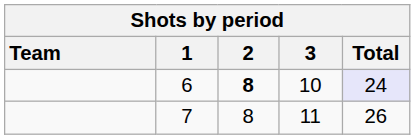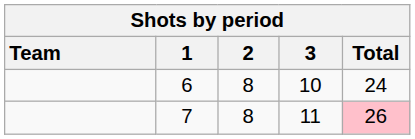(248, 85) bold -> (248, 85) normal
(376, 85) lavender background -> (376, 85) no background
(376, 117) no background -> (376, 117) pink background
